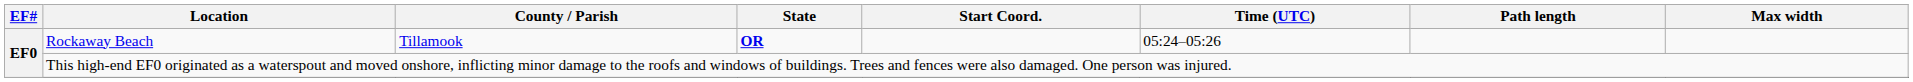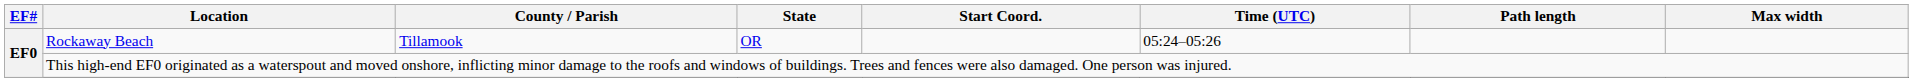(752, 41) bold -> (751, 41) normal
